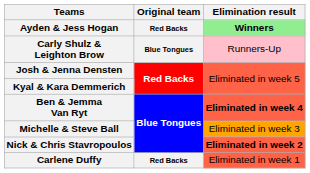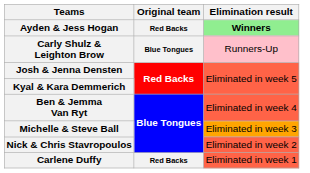(254, 107) bold -> (251, 107) normal
(254, 144) bold -> (251, 144) normal
